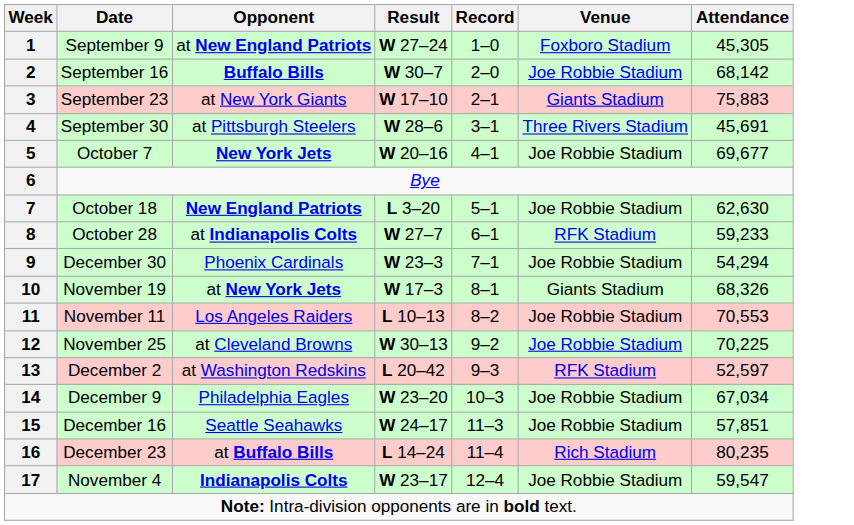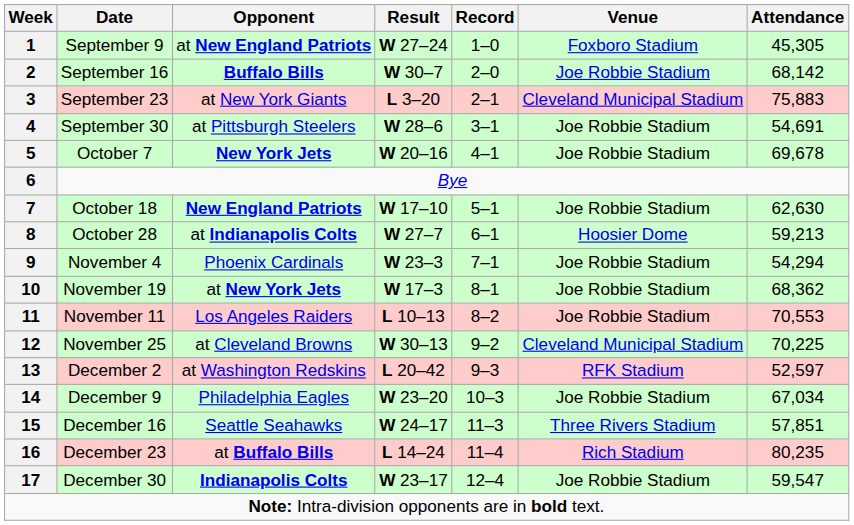(413, 99) W 17–10 -> (413, 99) L 3–20
(605, 99) Giants Stadium -> (633, 99) Cleveland Municipal Stadium
(605, 126) Three Rivers Stadium -> (633, 126) Joe Robbie Stadium
(743, 126) 45,691 -> (798, 126) 54,691
(743, 153) 69,677 -> (798, 153) 69,678
(413, 208) L 3–20 -> (413, 208) W 17–10
(605, 235) RFK Stadium -> (633, 235) Hoosier Dome
(743, 235) 59,233 -> (798, 235) 59,213
(115, 262) December 30 -> (115, 262) November 4
(605, 289) Giants Stadium -> (633, 289) Joe Robbie Stadium
(743, 289) 68,326 -> (798, 289) 68,362
(605, 343) Joe Robbie Stadium -> (633, 343) Cleveland Municipal Stadium
(605, 425) Joe Robbie Stadium -> (633, 425) Three Rivers Stadium
(115, 479) November 4 -> (115, 479) December 30
